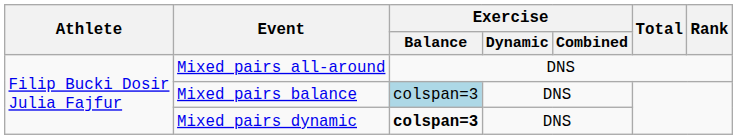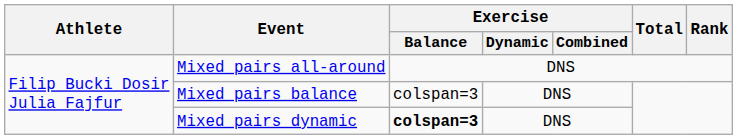(436, 94) lightblue background -> (436, 94) no background
